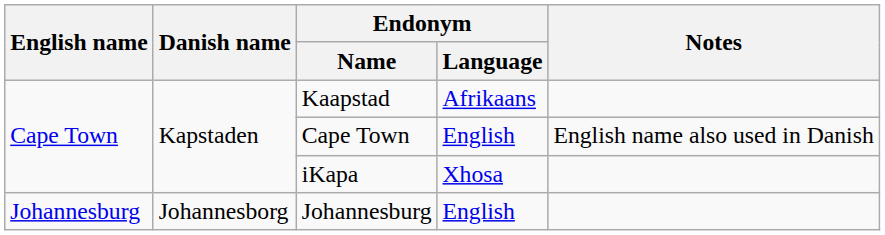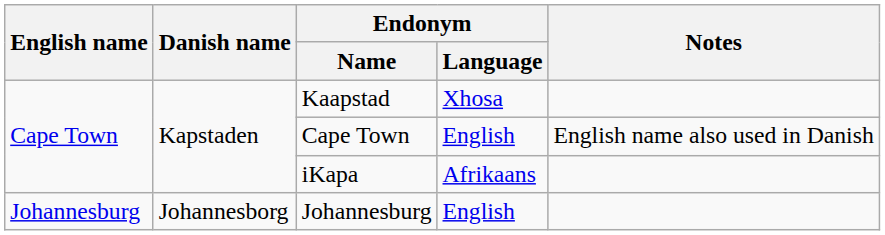(489, 98) Afrikaans -> (473, 98) Xhosa
(473, 173) Xhosa -> (489, 173) Afrikaans
